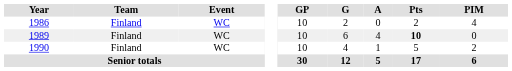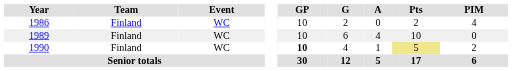(416, 35) bold -> (416, 35) normal
(302, 48) normal -> (302, 48) bold
(416, 48) no background -> (416, 48) khaki background
